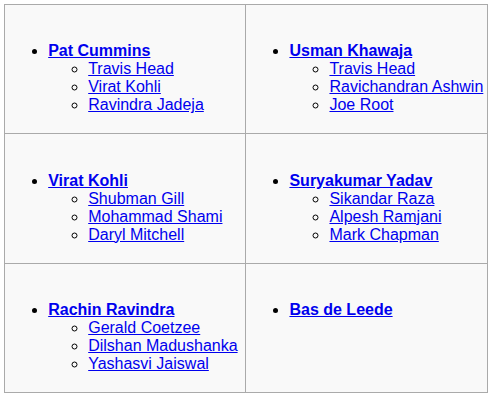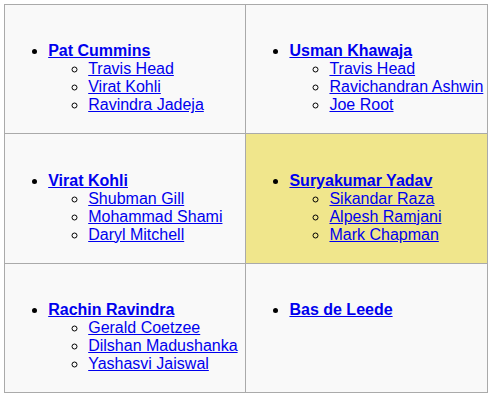(366, 208) no background -> (366, 208) khaki background
